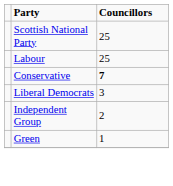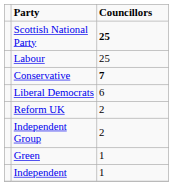(104, 36) normal -> (104, 36) bold
(102, 93) 3 -> (102, 93) 6
+ row: (39, 110)
+ row: (40, 173)
